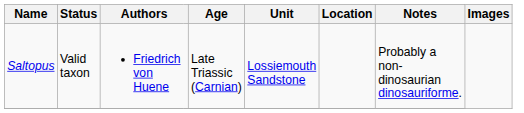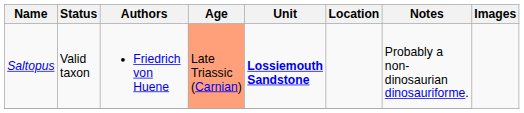(216, 72) no background -> (216, 72) lightsalmon background
(282, 72) normal -> (285, 72) bold
